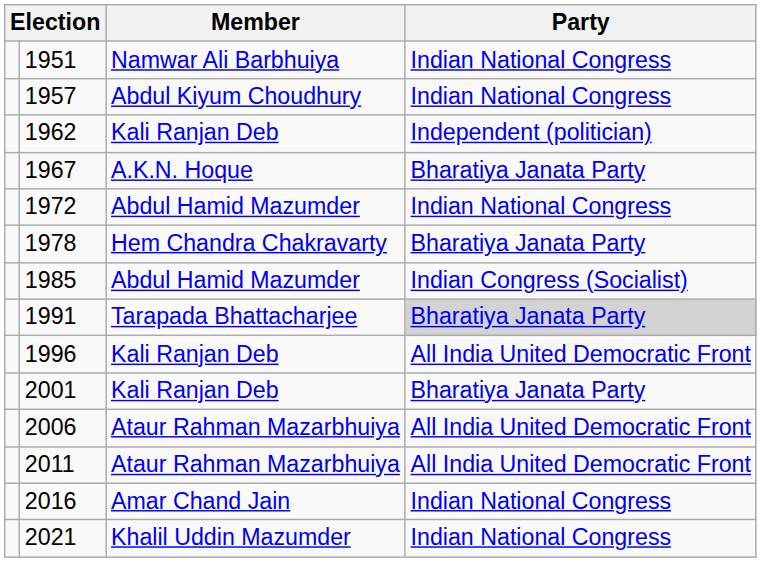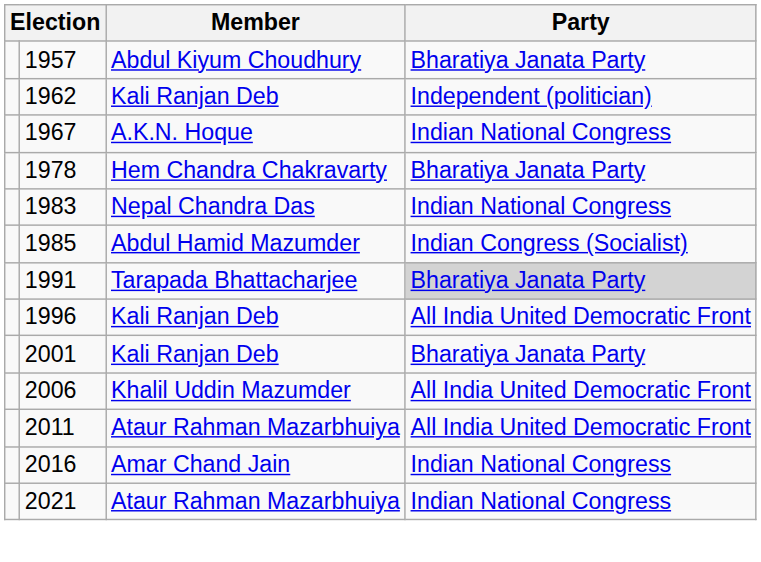- row: (51, 59)
(541, 96) Indian National Congress -> (528, 59) Bharatiya Janata Party
(528, 170) Bharatiya Janata Party -> (541, 133) Indian National Congress
- row: (51, 206)
+ row: (51, 206)
(255, 427) Ataur Rahman Mazarbhuiya -> (231, 390) Khalil Uddin Mazumder
(231, 538) Khalil Uddin Mazumder -> (255, 501) Ataur Rahman Mazarbhuiya
